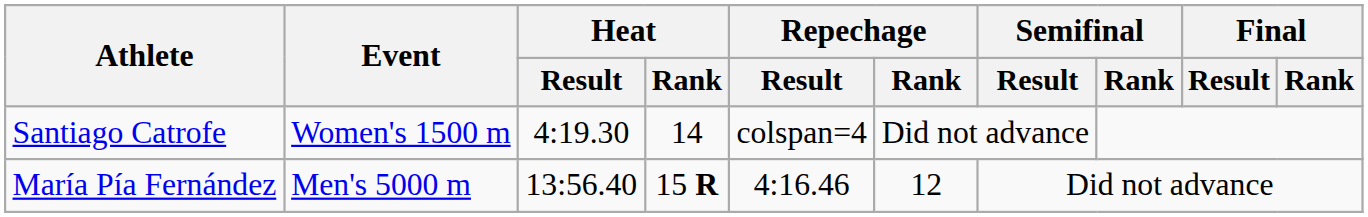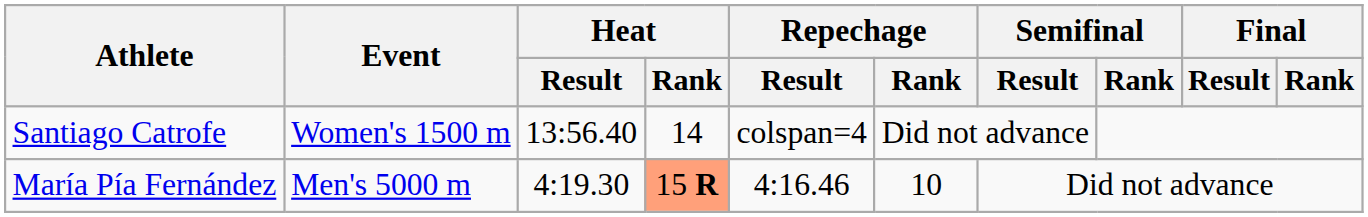(581, 132) 4:19.30 -> (581, 132) 13:56.40
(581, 184) 13:56.40 -> (581, 184) 4:19.30
(687, 184) no background -> (687, 184) lightsalmon background
(926, 184) 12 -> (926, 184) 10
